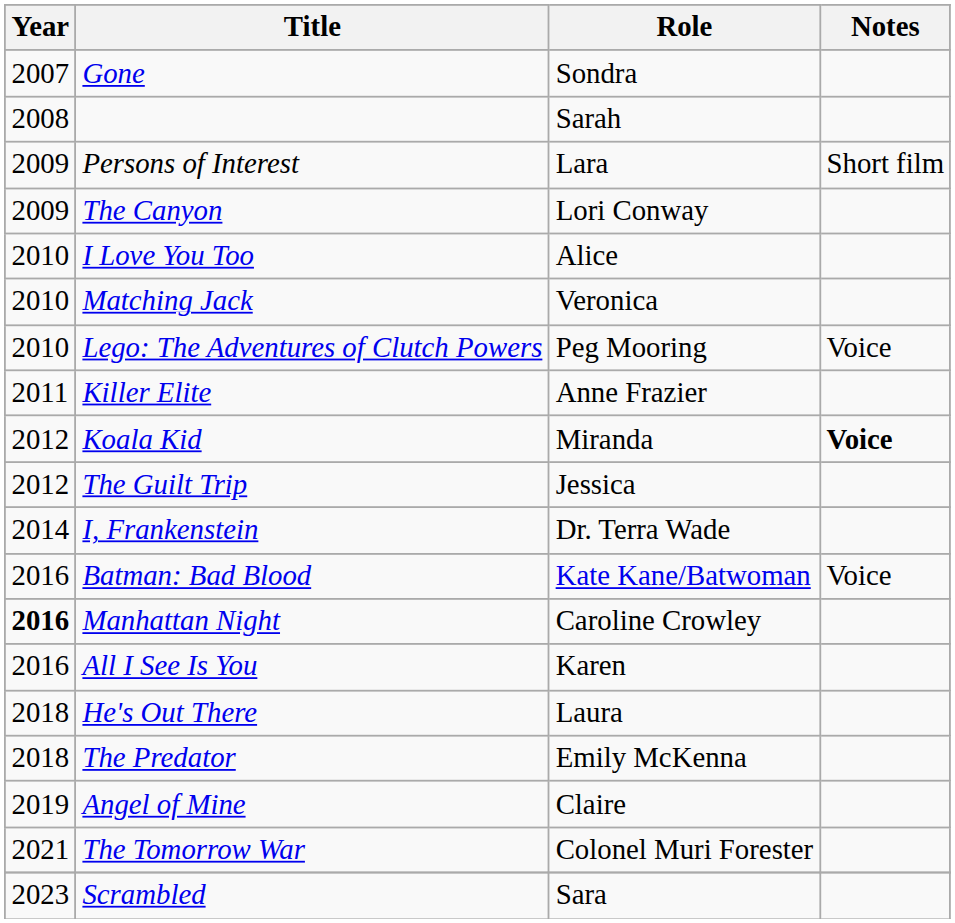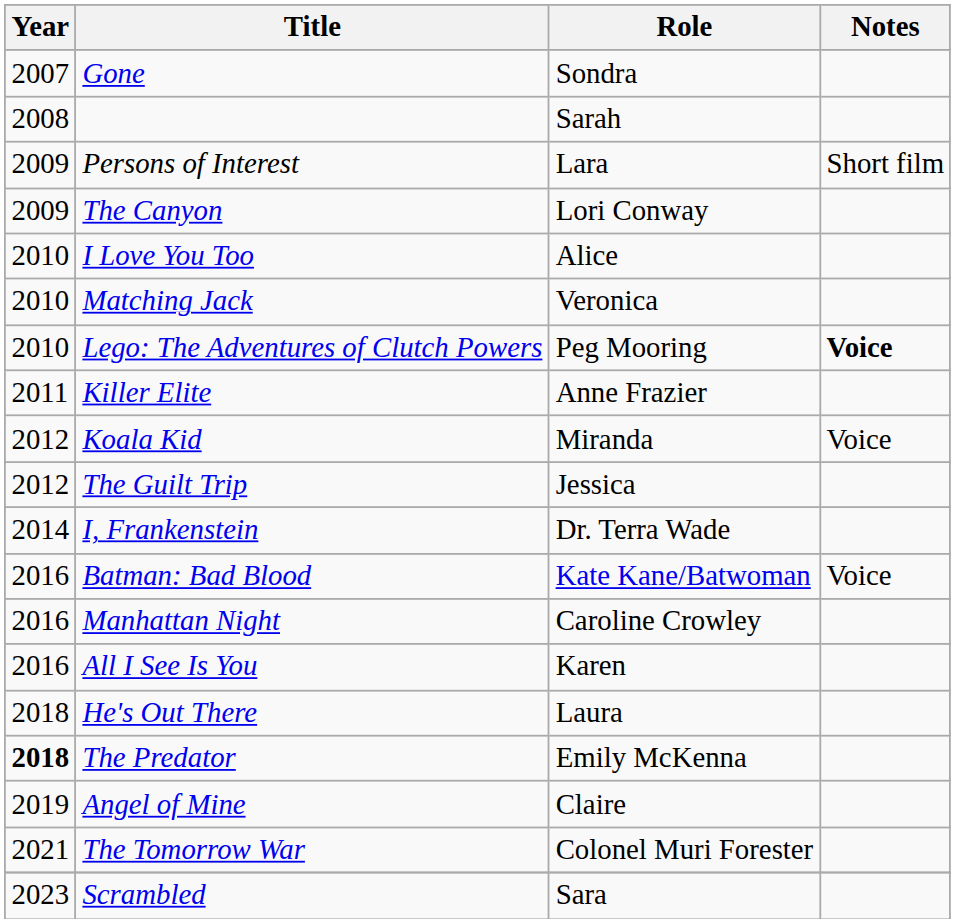(859, 347) normal -> (860, 347) bold
(860, 438) bold -> (859, 438) normal
(40, 621) bold -> (40, 621) normal
(40, 758) normal -> (40, 758) bold
